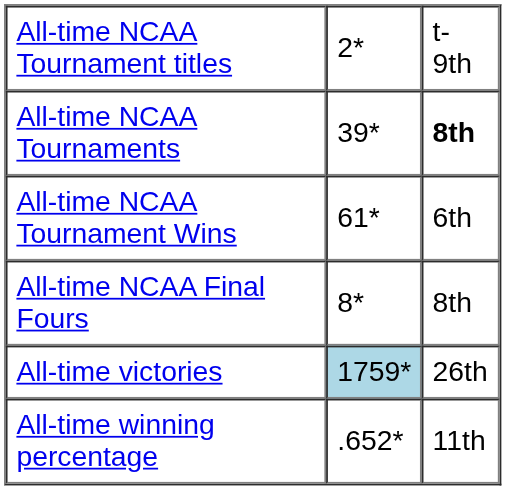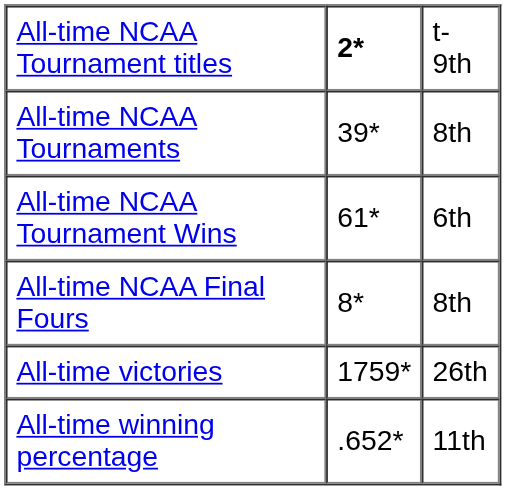(351, 47) normal -> (351, 47) bold
(454, 132) bold -> (452, 132) normal
(374, 371) lightblue background -> (374, 371) no background
